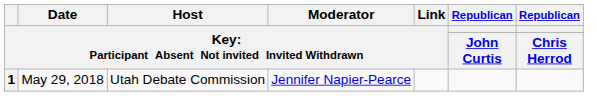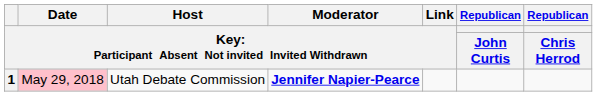(63, 79) no background -> (63, 79) pink background
(341, 79) normal -> (345, 79) bold
